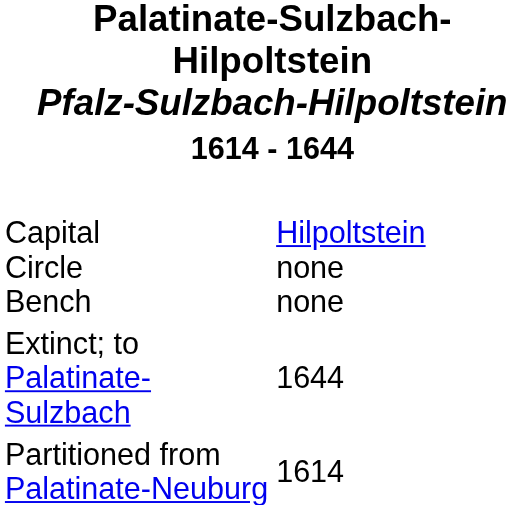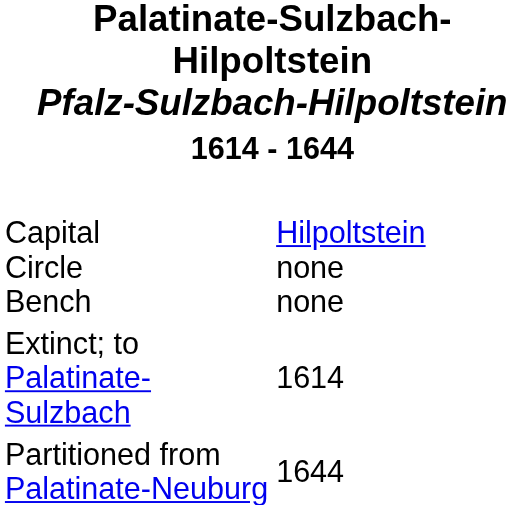(310, 378) 1644 -> (310, 378) 1614
(310, 471) 1614 -> (310, 471) 1644
